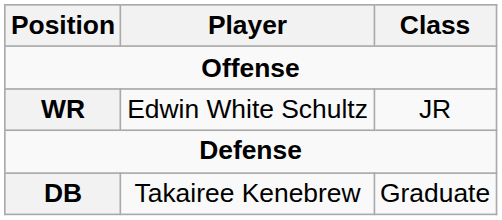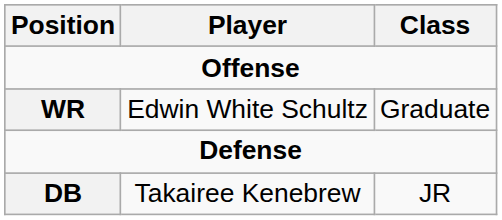(435, 109) JR -> (435, 109) Graduate
(435, 192) Graduate -> (435, 192) JR
